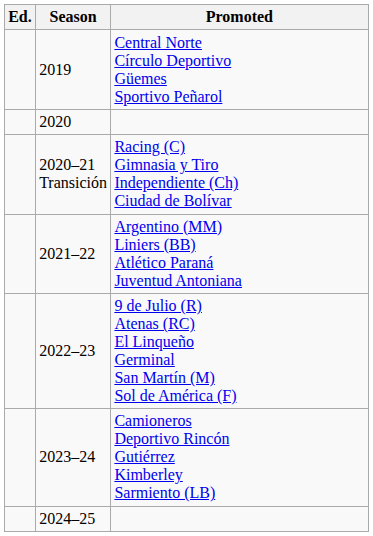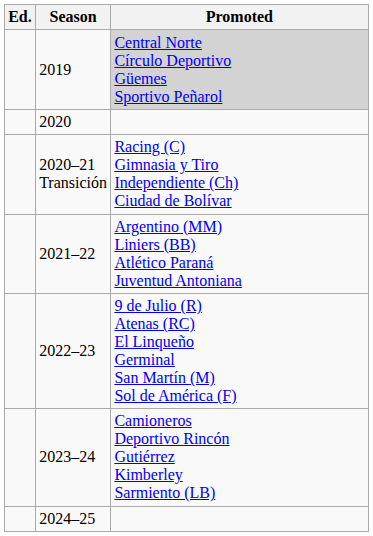(173, 69) no background -> (173, 69) lightgrey background
